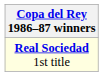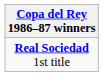(52, 54) lightyellow background -> (52, 54) no background
